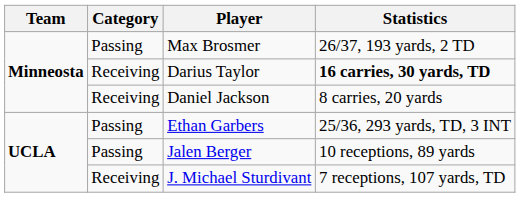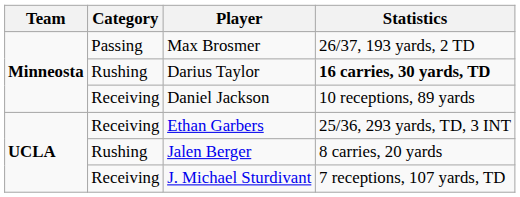(125, 71) Receiving -> (119, 71) Rushing
(381, 98) 8 carries, 20 yards -> (397, 98) 10 receptions, 89 yards
(117, 125) Passing -> (125, 125) Receiving
(117, 151) Passing -> (119, 151) Rushing
(397, 151) 10 receptions, 89 yards -> (381, 151) 8 carries, 20 yards
